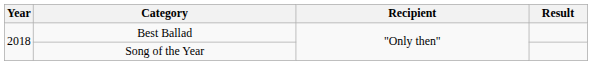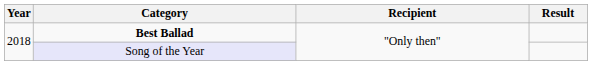(165, 32) normal -> (165, 32) bold
(165, 51) no background -> (165, 51) lavender background
